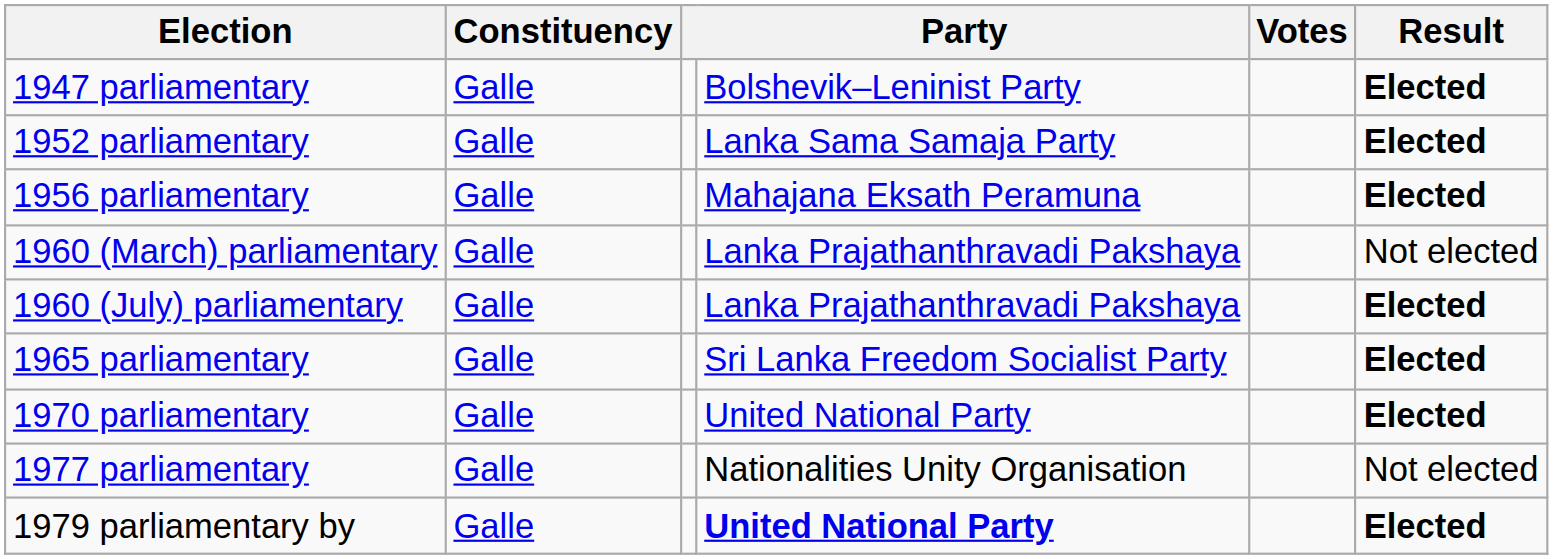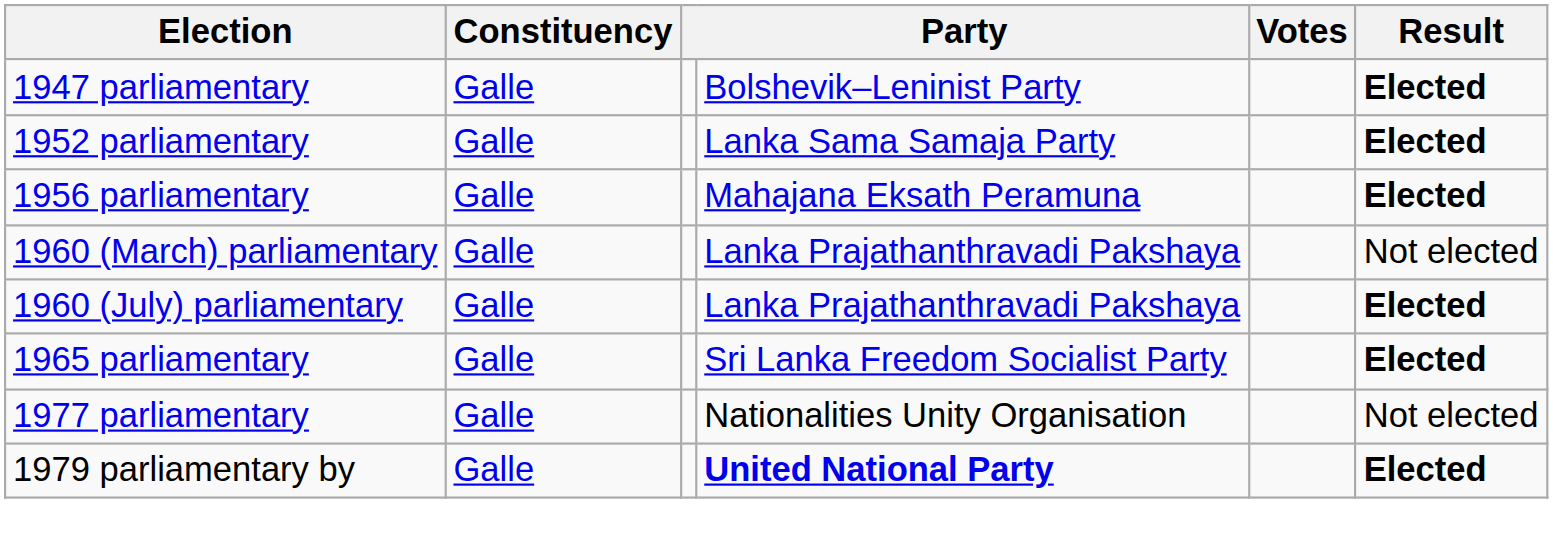- row: (161, 415)
